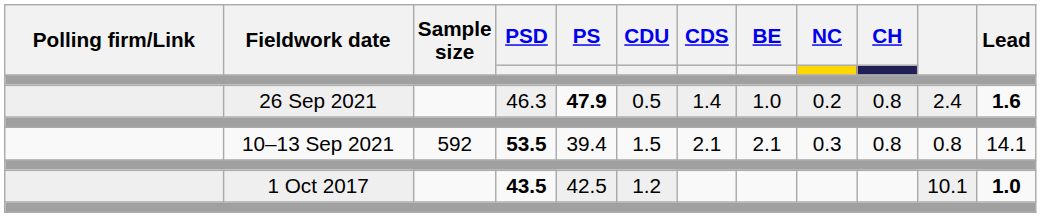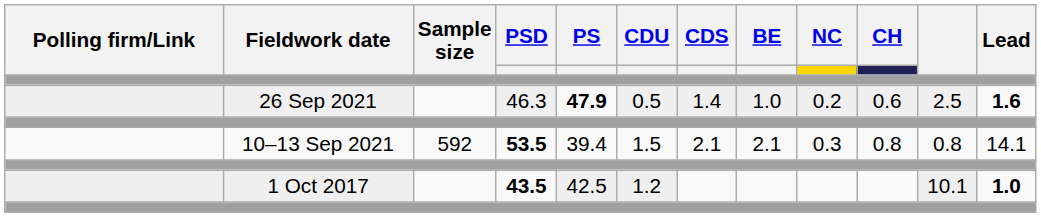(887, 101) 0.8 -> (887, 101) 0.6
(947, 101) 2.4 -> (947, 101) 2.5
